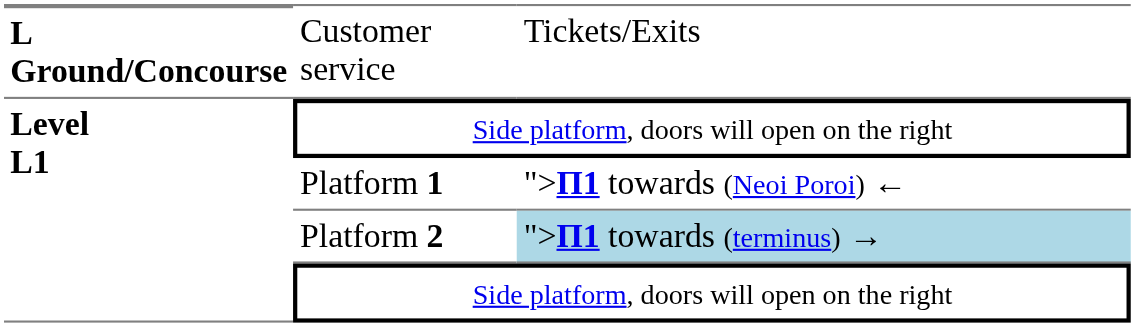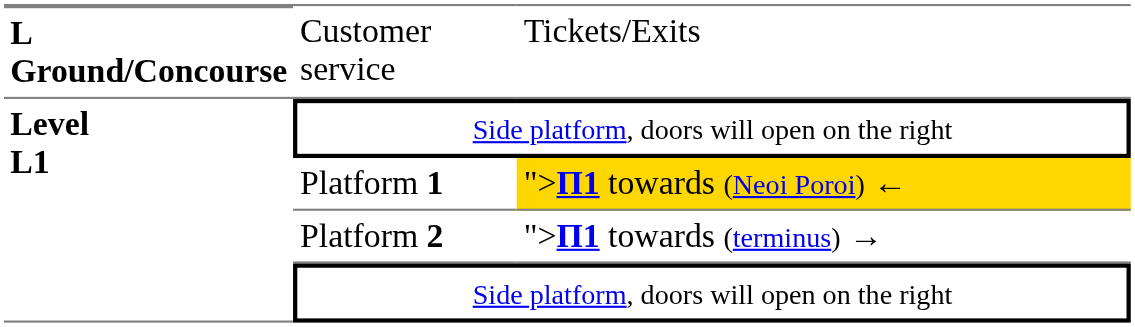(715, 182) no background -> (715, 182) gold background
(703, 235) lightblue background -> (703, 235) no background
